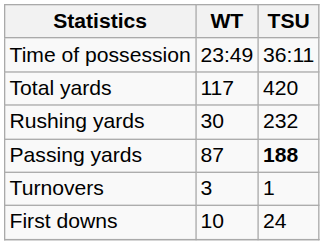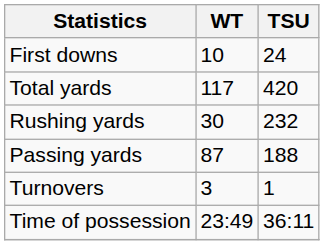rows swapped: (64, 222) <-> (100, 54)
(281, 155) bold -> (281, 155) normal
